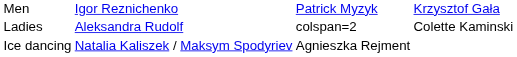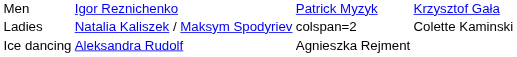(129, 27) Aleksandra Rudolf -> (184, 27) Natalia Kaliszek / Maksym Spodyriev
(184, 45) Natalia Kaliszek / Maksym Spodyriev -> (129, 45) Aleksandra Rudolf
